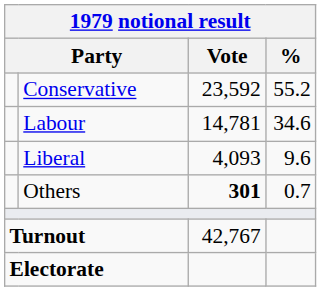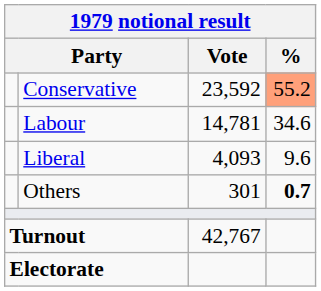(292, 89) no background -> (292, 89) lightsalmon background
(245, 191) bold -> (245, 191) normal
(297, 191) normal -> (297, 191) bold
